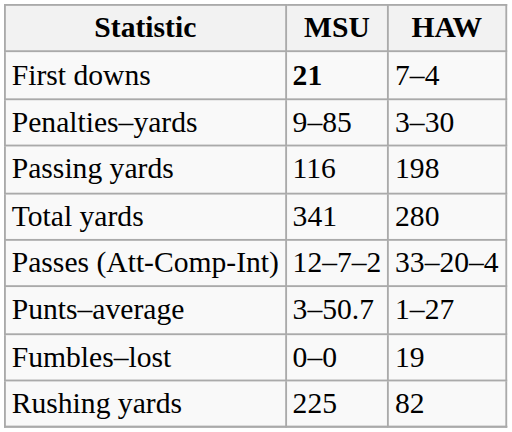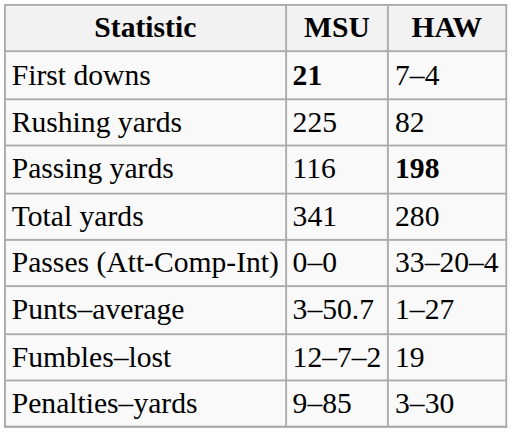rows swapped: (97, 403) <-> (105, 121)
(417, 168) normal -> (417, 168) bold
(337, 262) 12–7–2 -> (315, 262) 0–0
(315, 356) 0–0 -> (337, 356) 12–7–2
